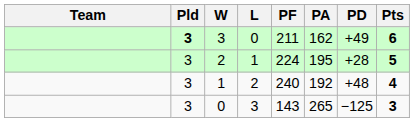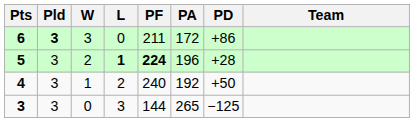columns swapped: (88, 15) <-> (393, 15)
(321, 38) 162 -> (187, 38) 172
(357, 38) +49 -> (223, 38) +86
(254, 60) normal -> (121, 60) bold
(288, 60) normal -> (154, 60) bold
(321, 60) 195 -> (187, 60) 196
(357, 83) +48 -> (223, 83) +50
(288, 106) 143 -> (154, 106) 144
